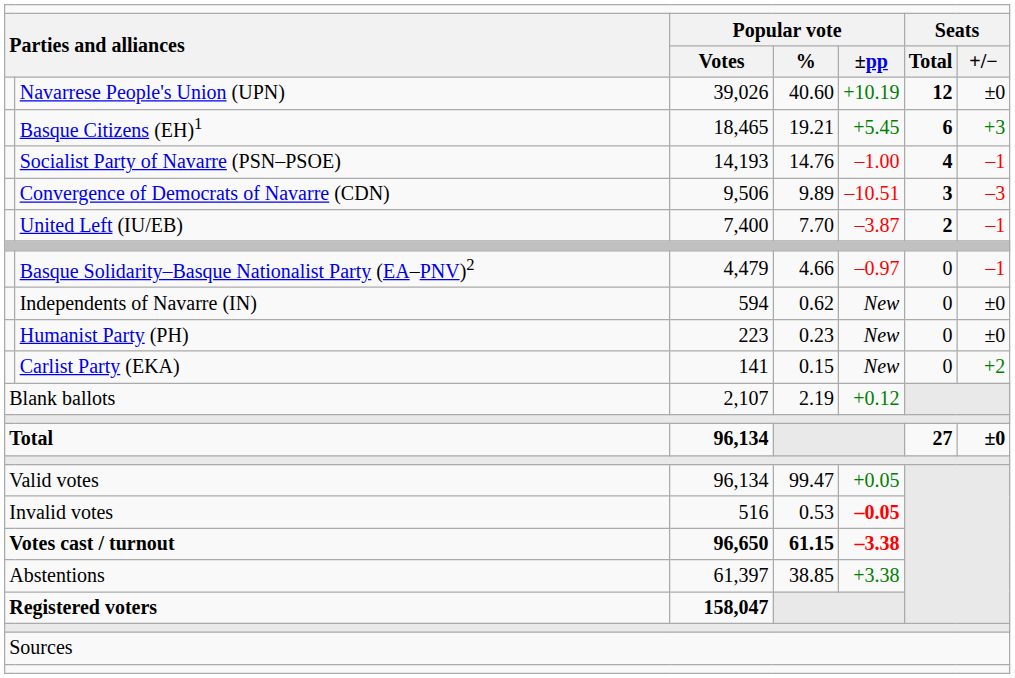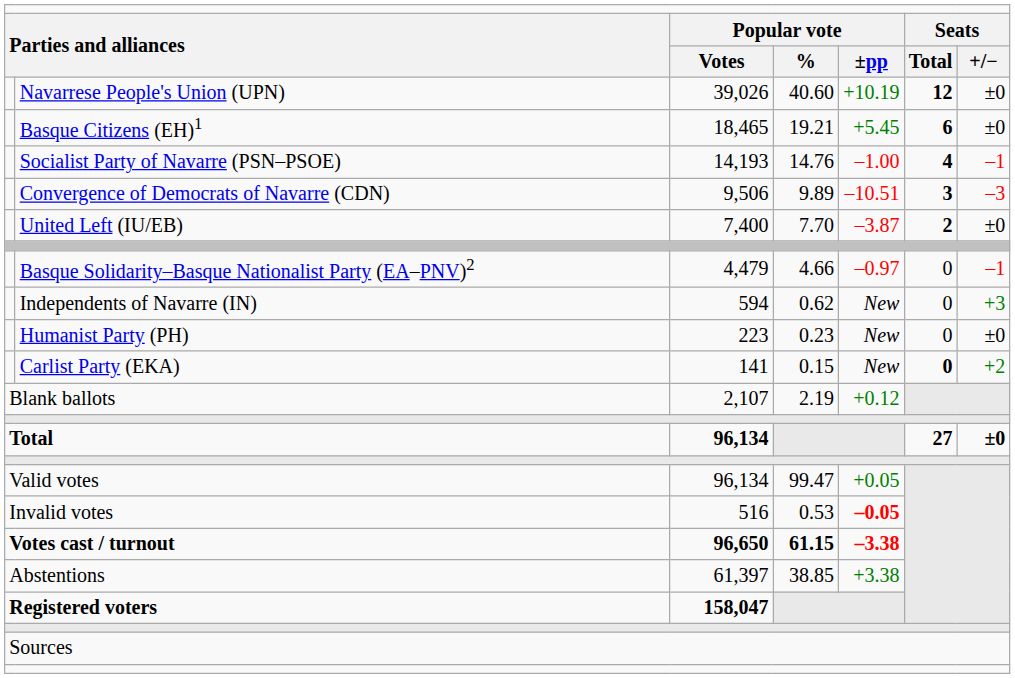(995, 127) +3 -> (995, 127) ±0
(995, 225) –1 -> (995, 225) ±0
(995, 303) ±0 -> (995, 303) +3
(947, 366) normal -> (947, 366) bold
